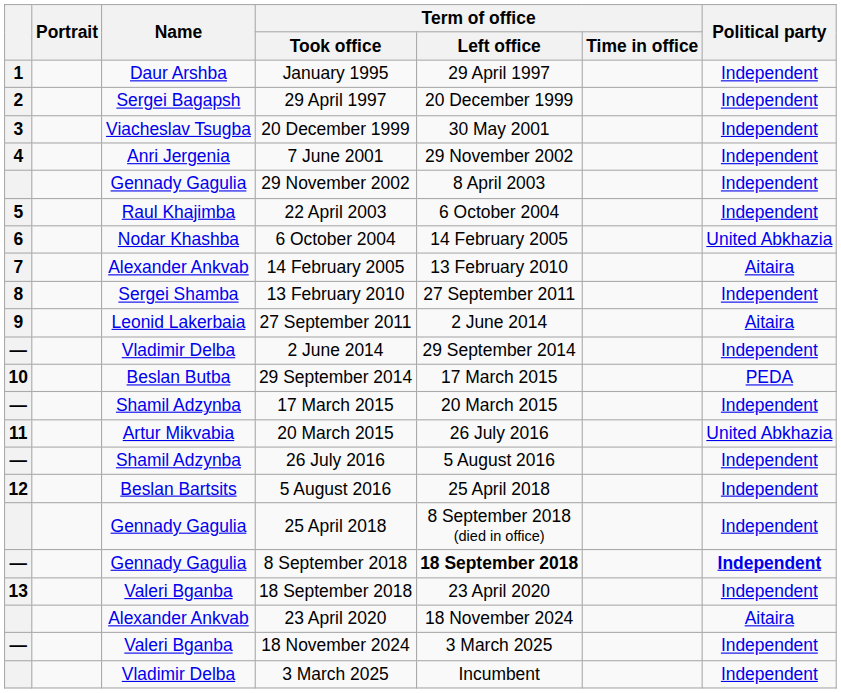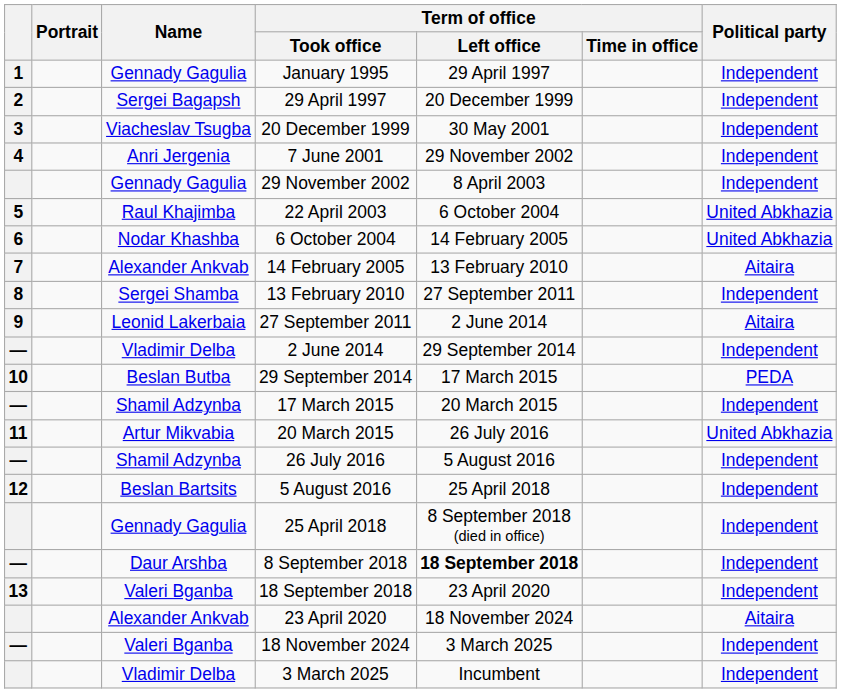(178, 73) Daur Arshba -> (178, 73) Gennady Gagulia
(769, 211) Independent -> (769, 211) United Abkhazia
(178, 563) Gennady Gagulia -> (178, 563) Daur Arshba
(769, 563) bold -> (769, 563) normal
